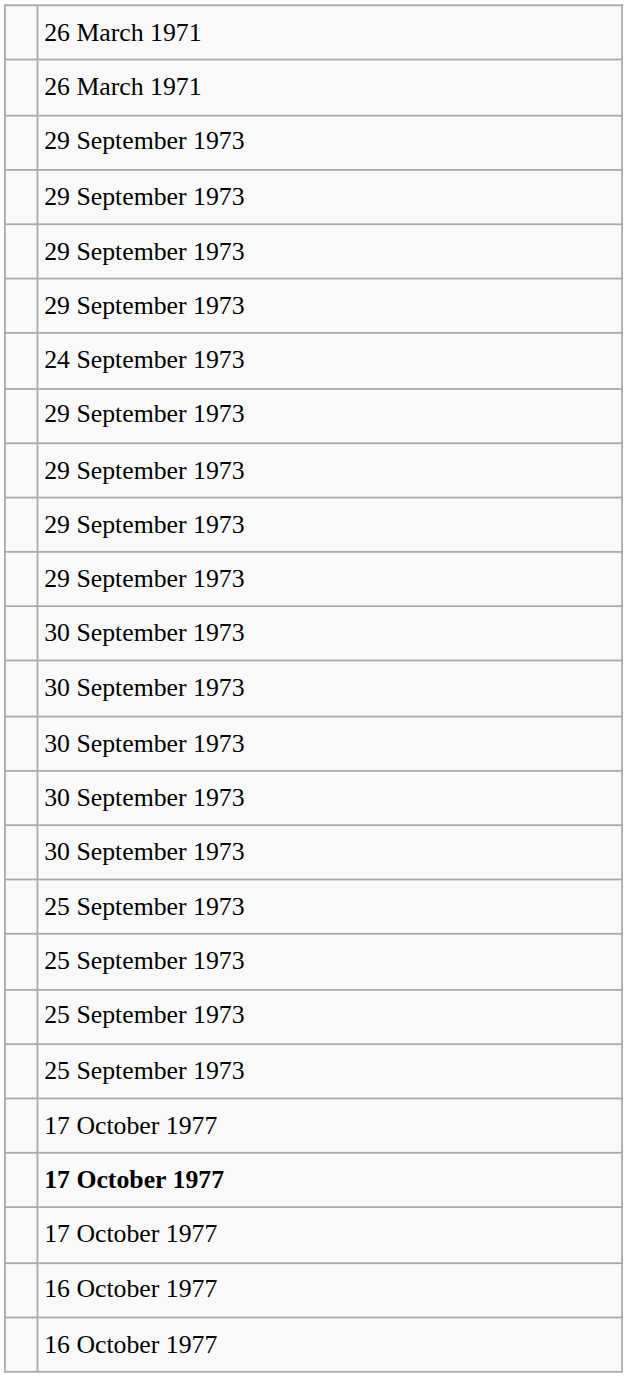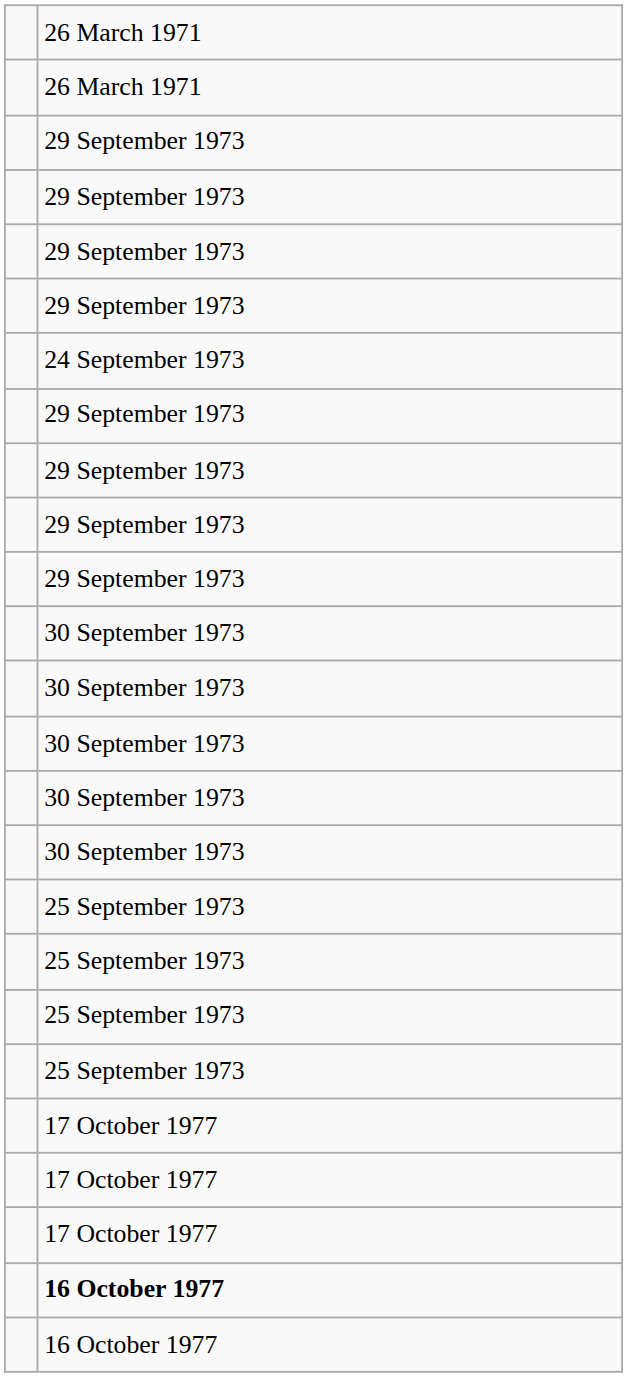(134, 1179) bold -> (131, 1179) normal
(131, 1288) normal -> (134, 1288) bold
